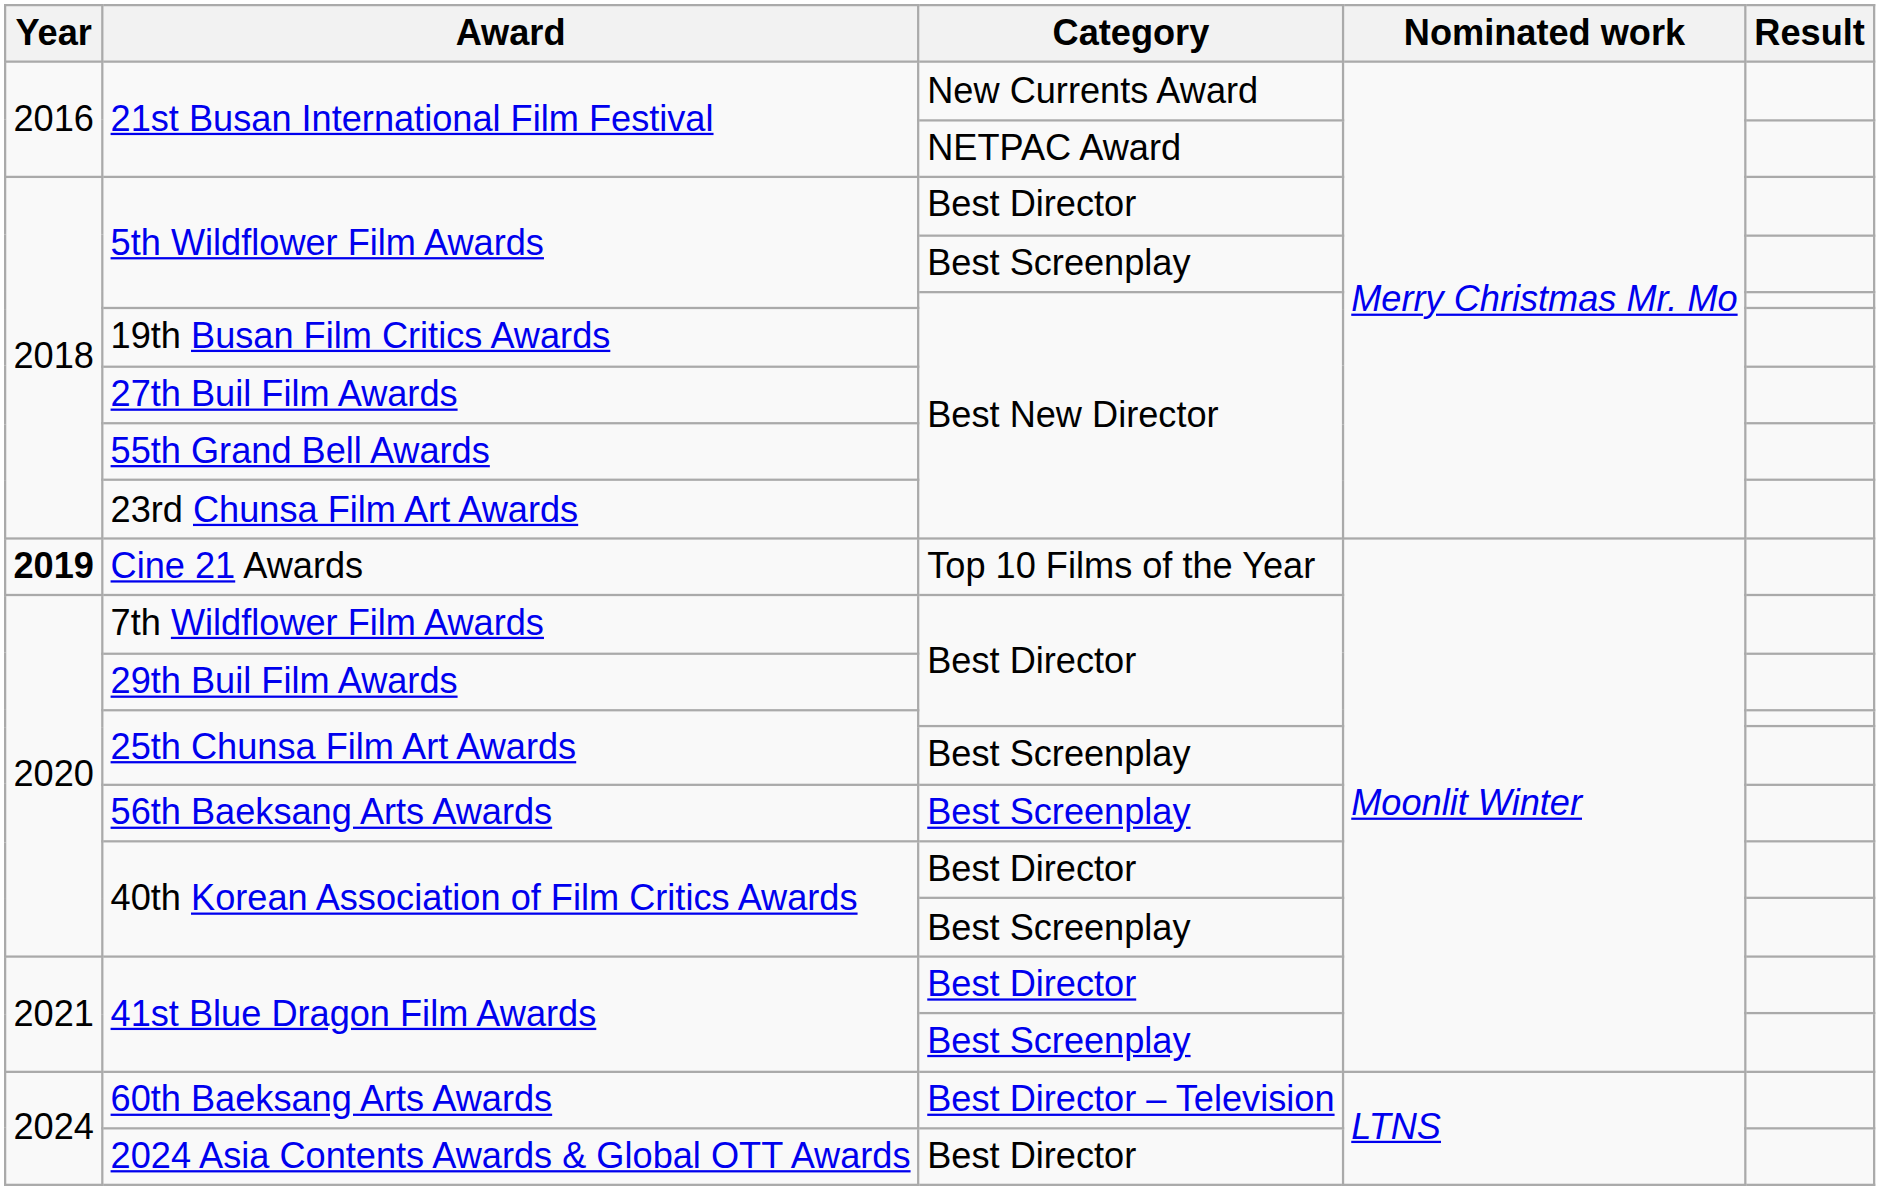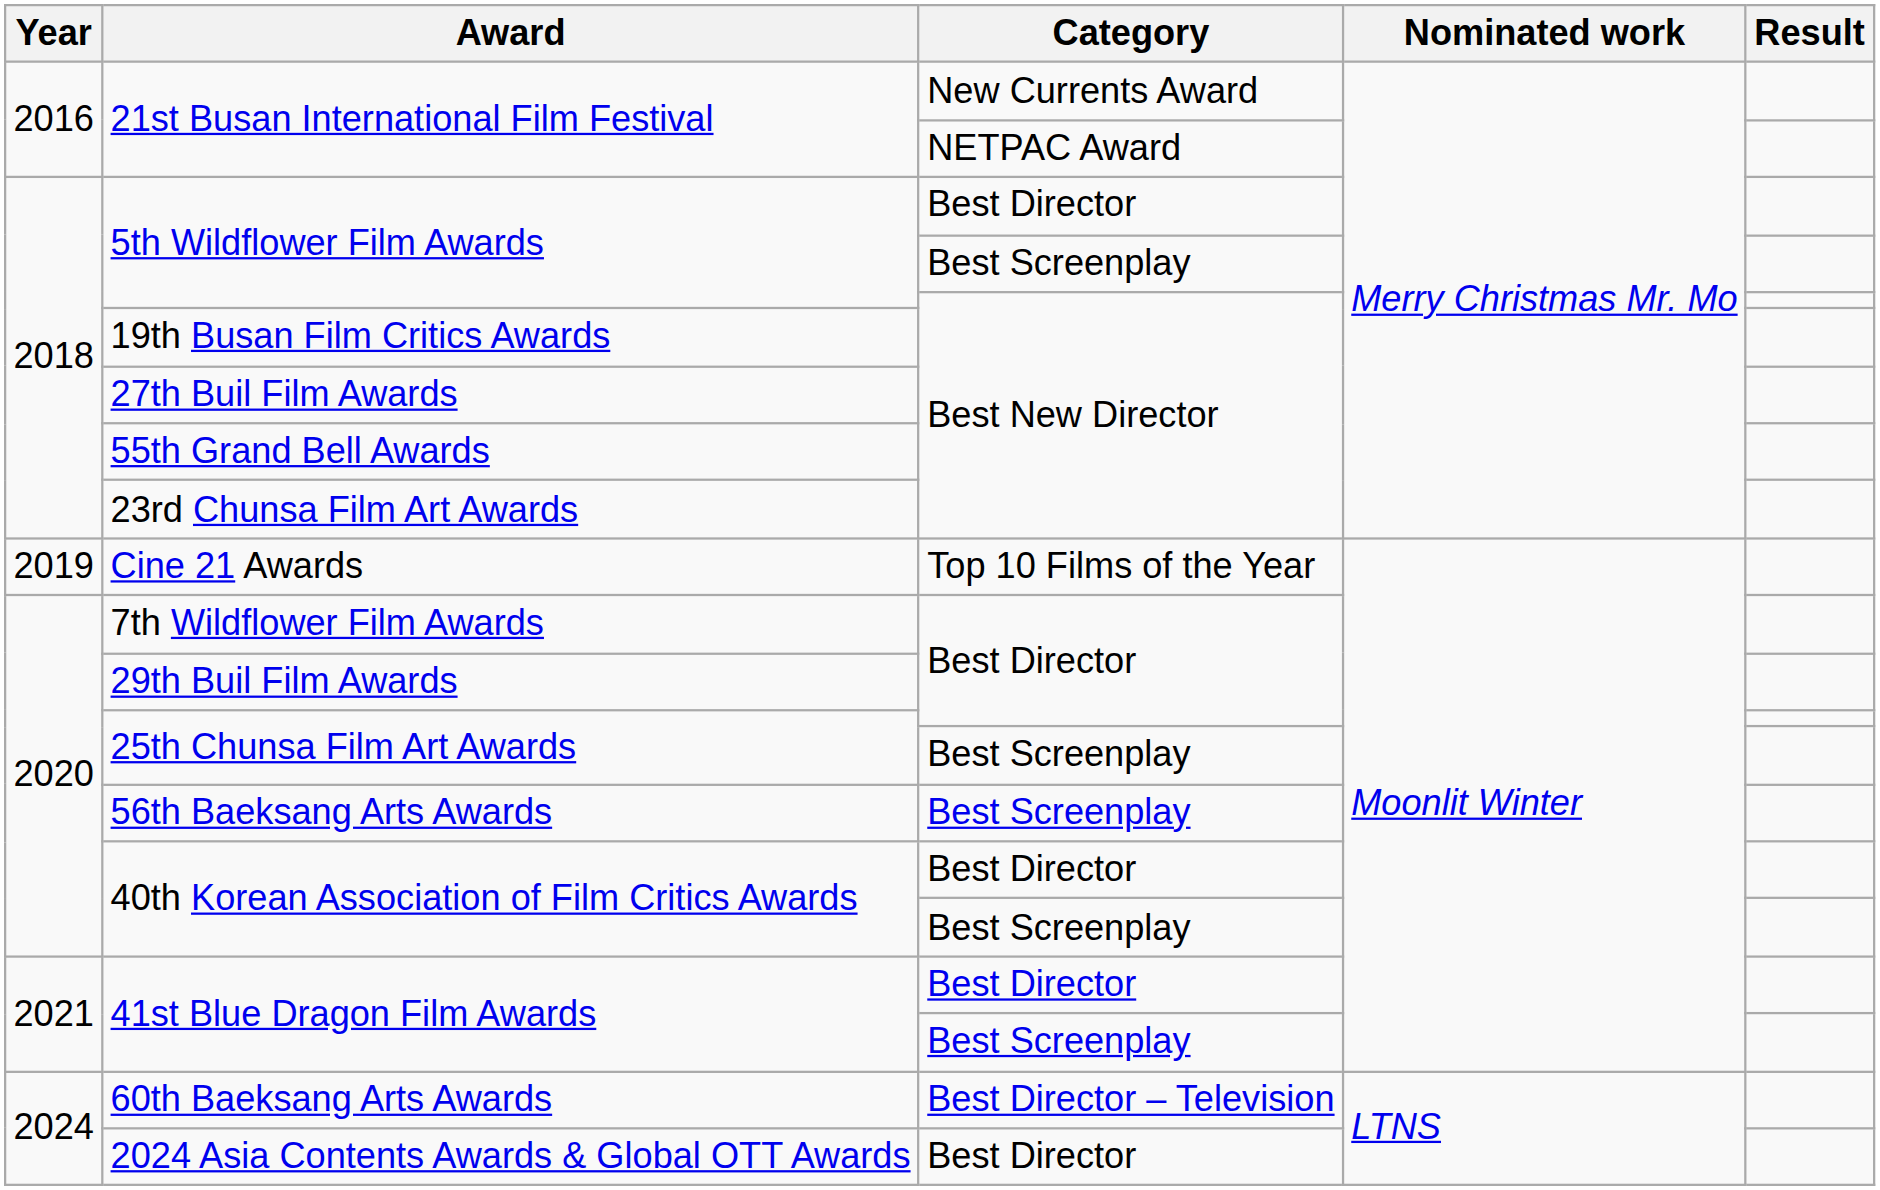(54, 565) bold -> (54, 565) normal
